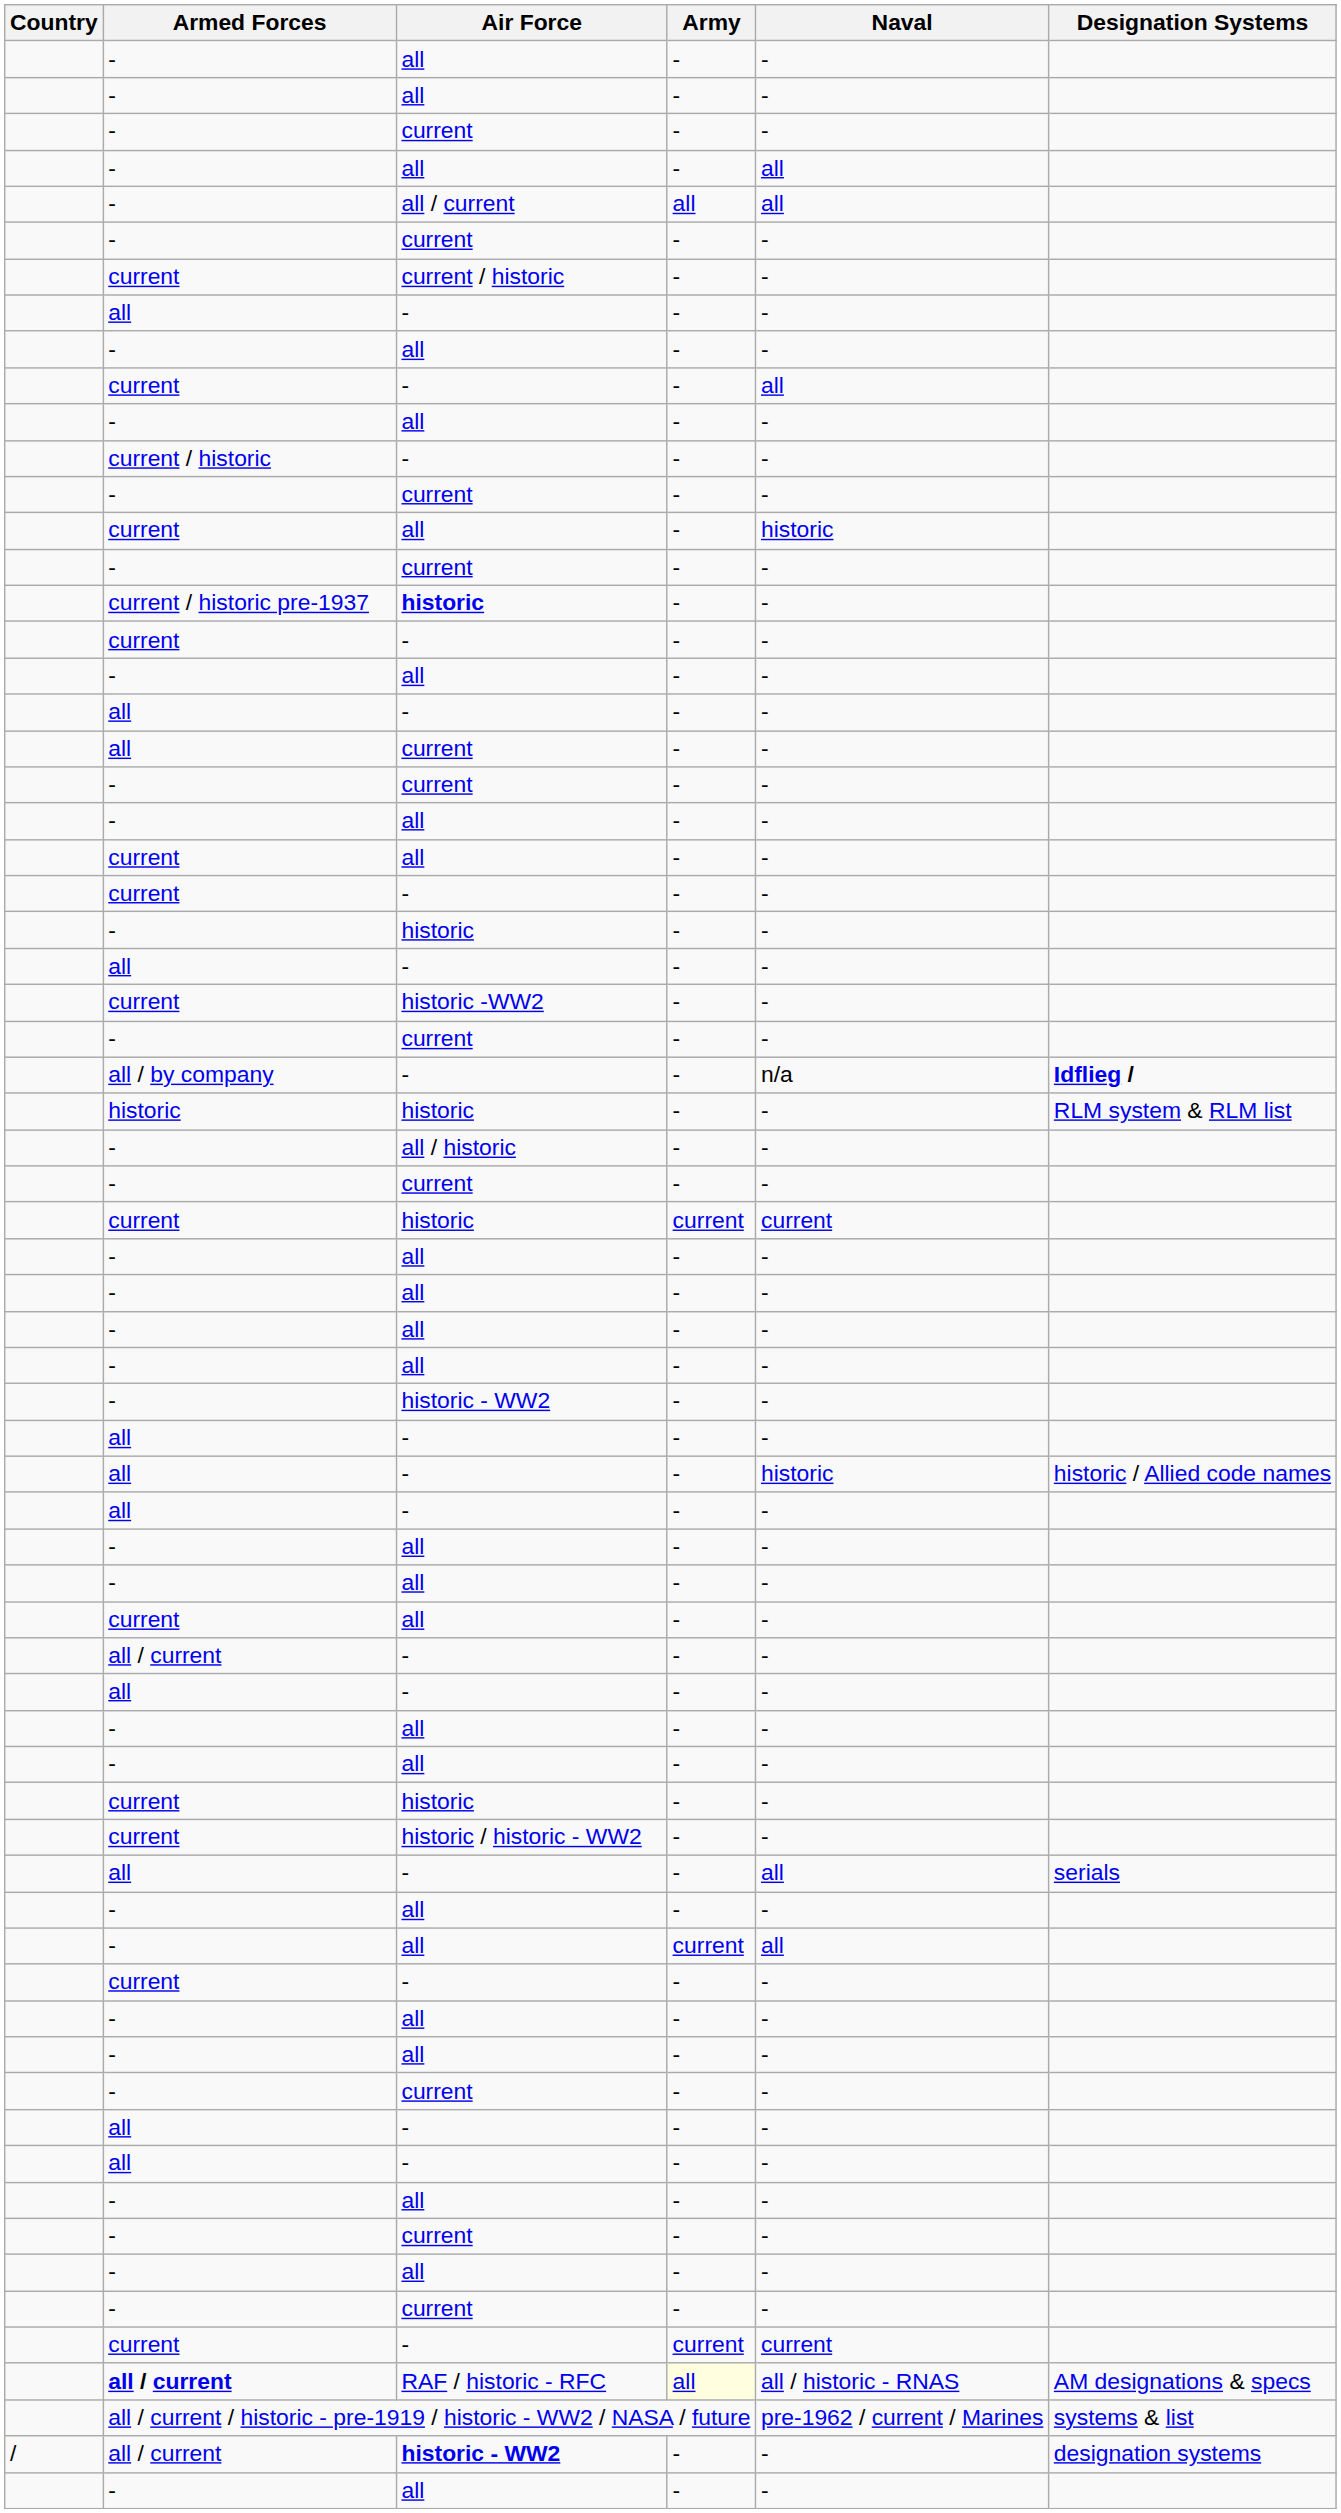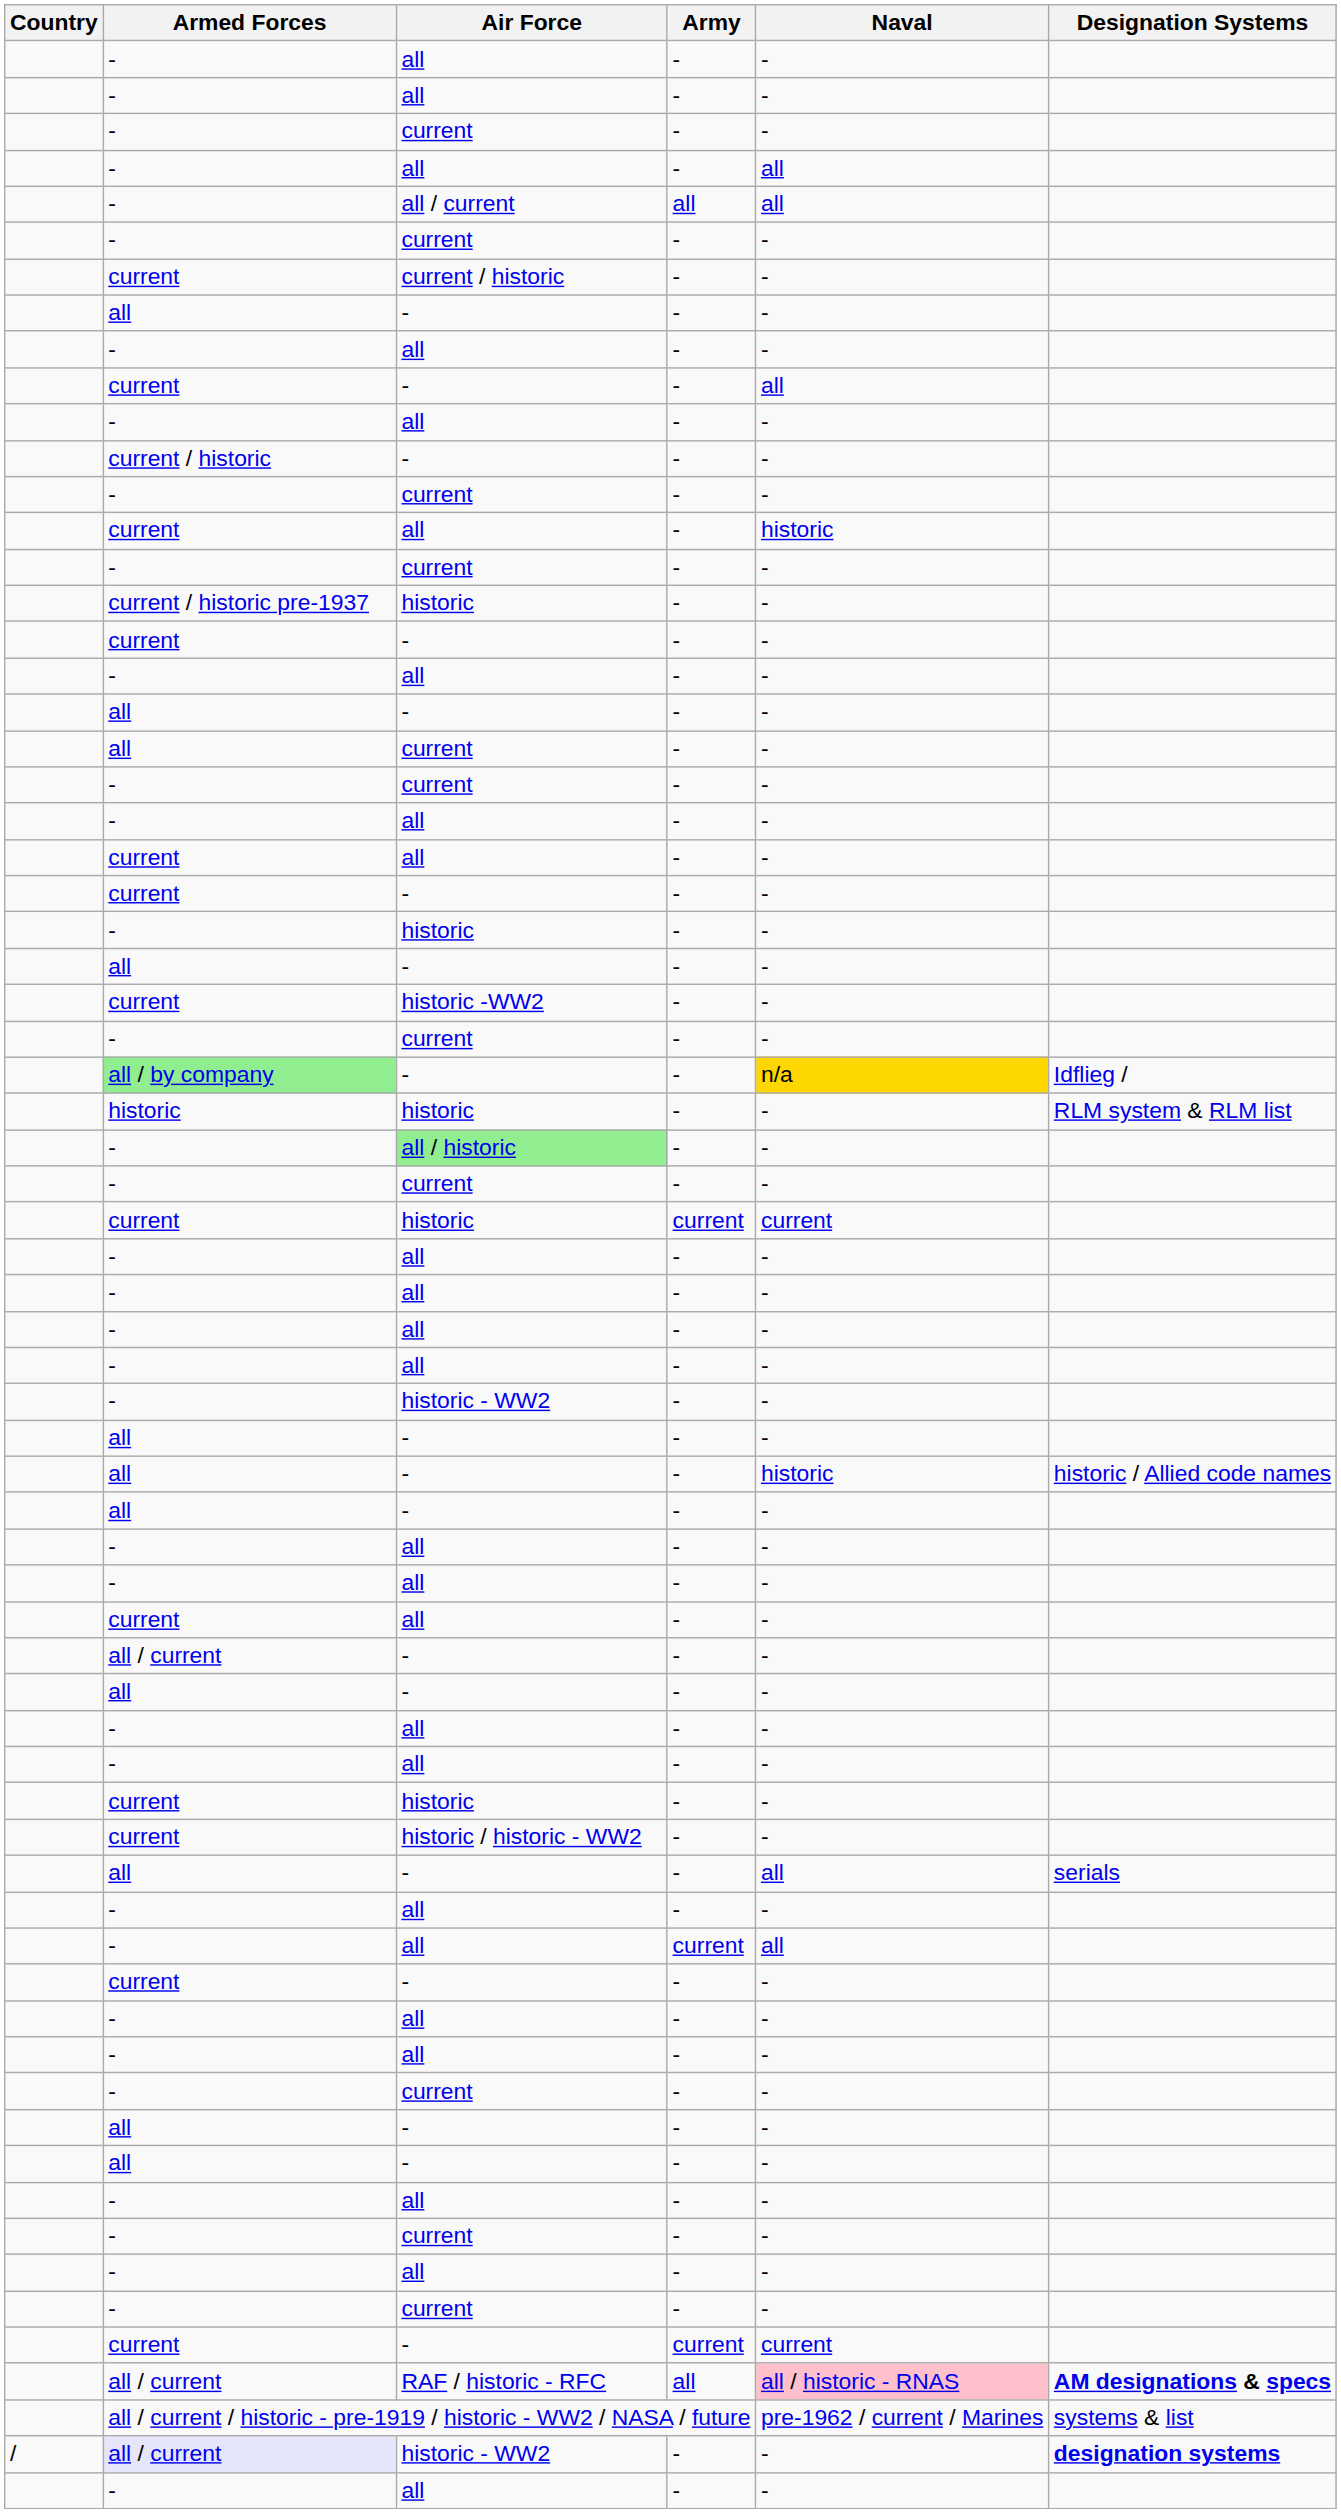(443, 603) bold -> (438, 603) normal
(191, 1074) no background -> (191, 1074) lightgreen background
(777, 1074) no background -> (777, 1074) gold background
(1094, 1074) bold -> (1091, 1074) normal
(459, 1147) no background -> (459, 1147) lightgreen background
(170, 2381) bold -> (165, 2381) normal
(684, 2381) lightyellow background -> (684, 2381) no background
(860, 2381) no background -> (860, 2381) pink background
(1182, 2381) normal -> (1192, 2381) bold
(165, 2453) no background -> (165, 2453) lavender background
(481, 2453) bold -> (476, 2453) normal
(1158, 2453) normal -> (1167, 2453) bold
